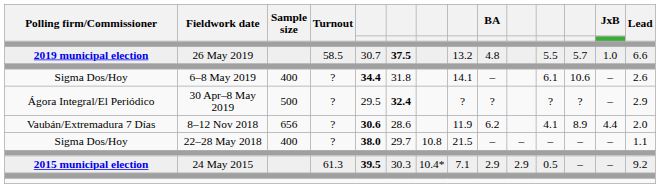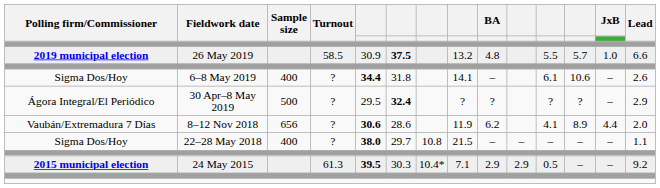(371, 55) 30.7 -> (371, 55) 30.9
